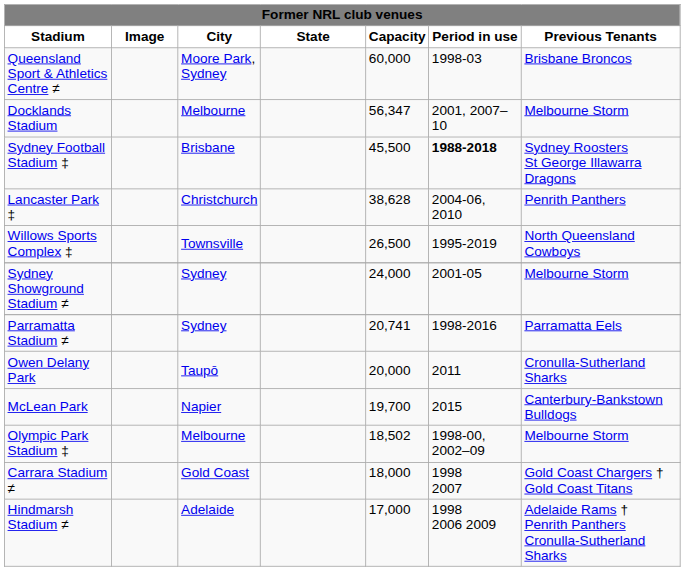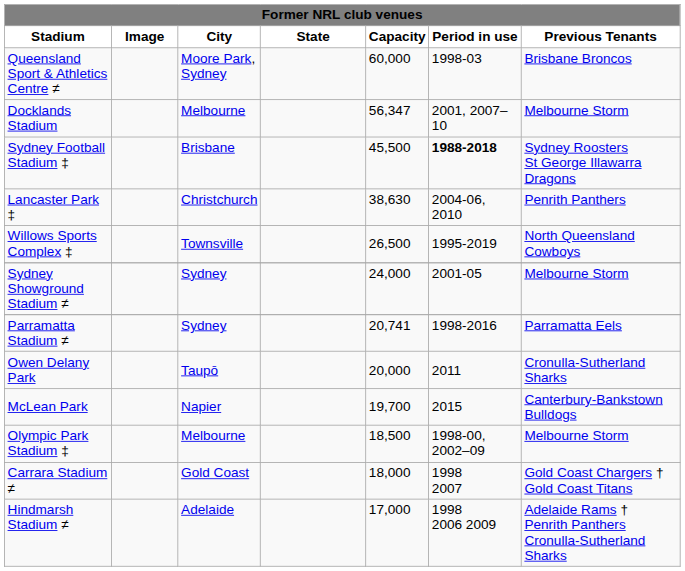(390, 199) 38,628 -> (390, 199) 38,630
(390, 436) 18,502 -> (390, 436) 18,500
